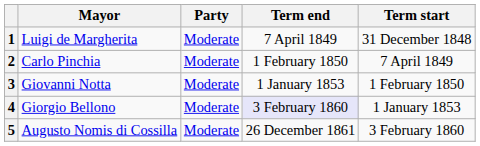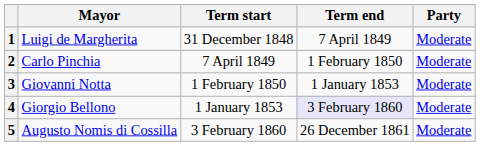columns swapped: (417, 15) <-> (211, 15)
